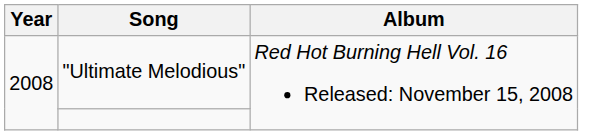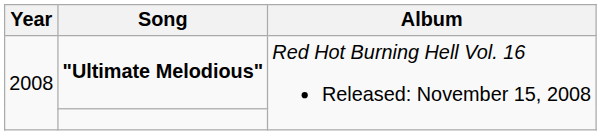(154, 72) normal -> (163, 72) bold
